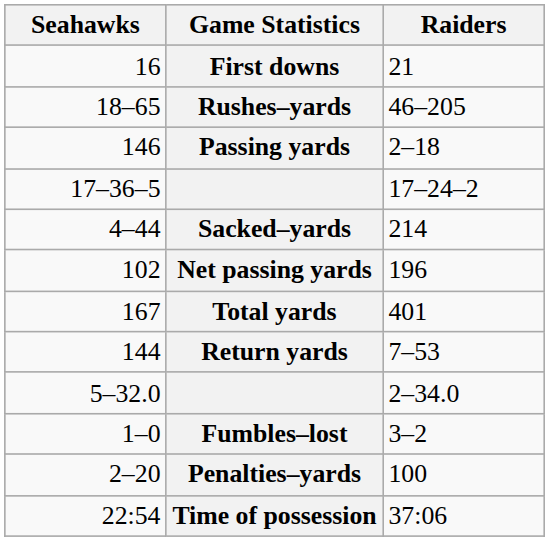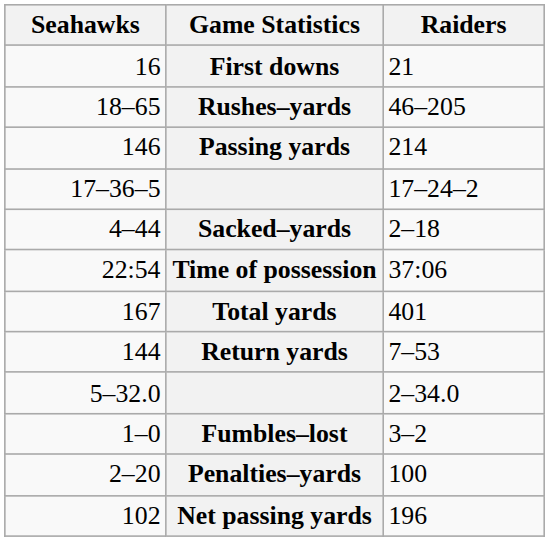(414, 147) 2–18 -> (408, 147) 214
(408, 229) 214 -> (414, 229) 2–18
rows swapped: (141, 270) <-> (131, 515)
